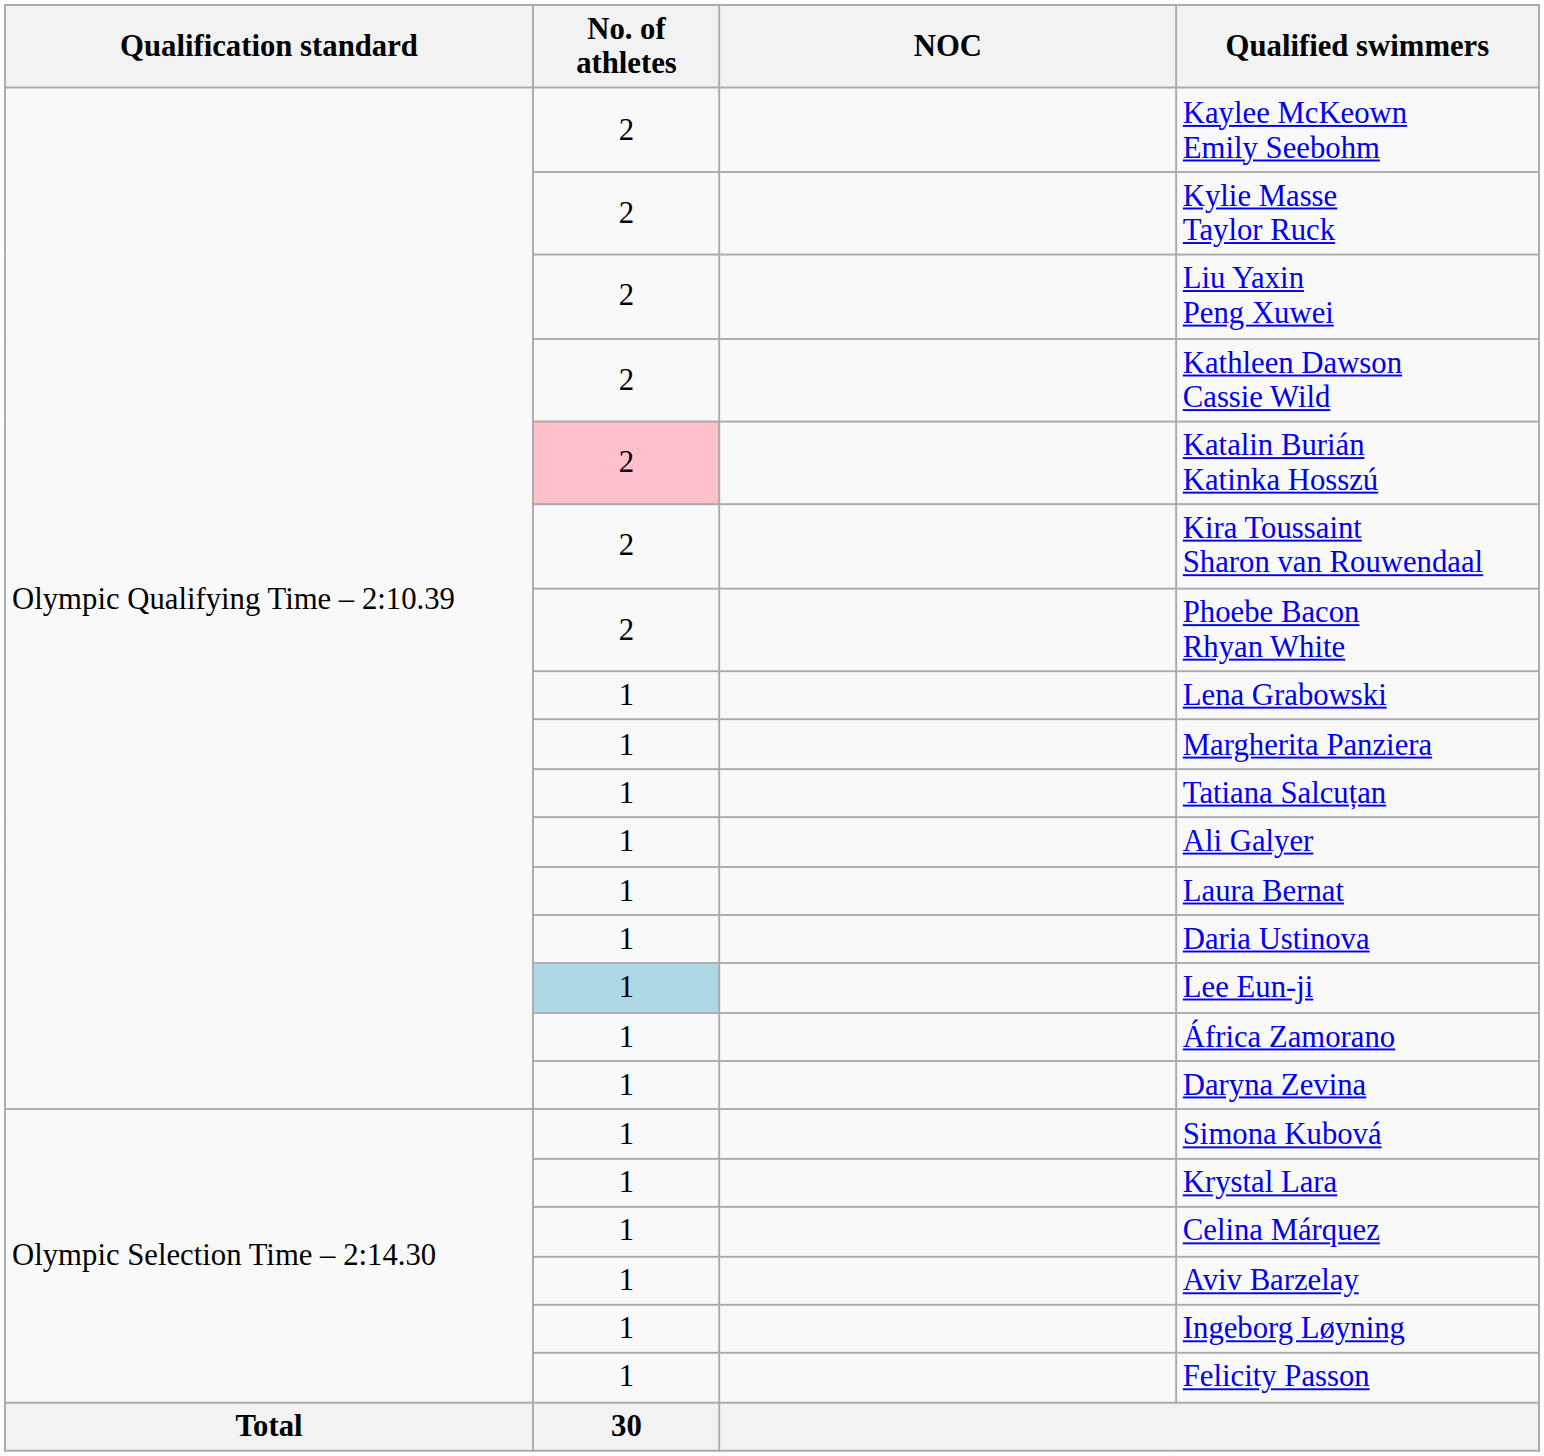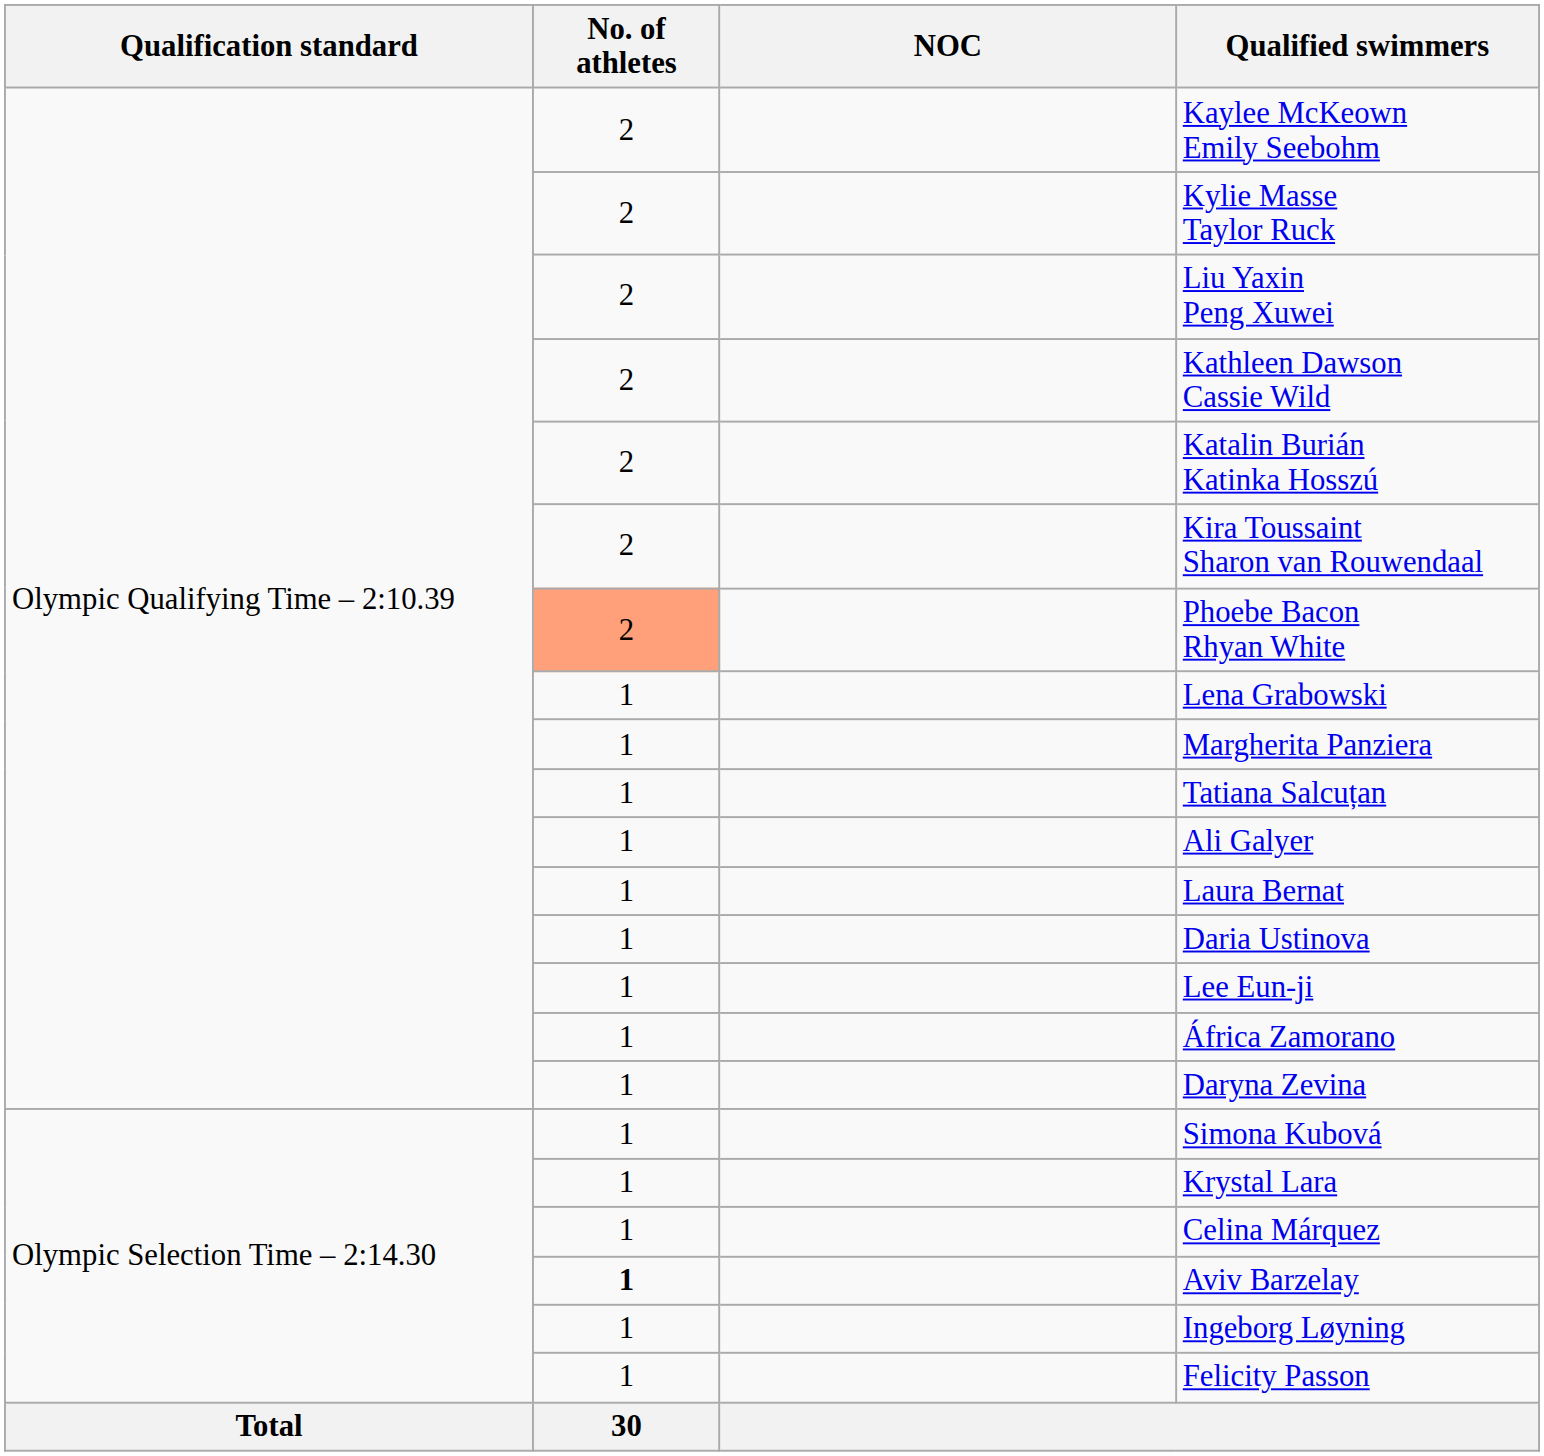(626, 462) pink background -> (626, 462) no background
(626, 629) no background -> (626, 629) lightsalmon background
(626, 987) lightblue background -> (626, 987) no background
(626, 1279) normal -> (626, 1279) bold
